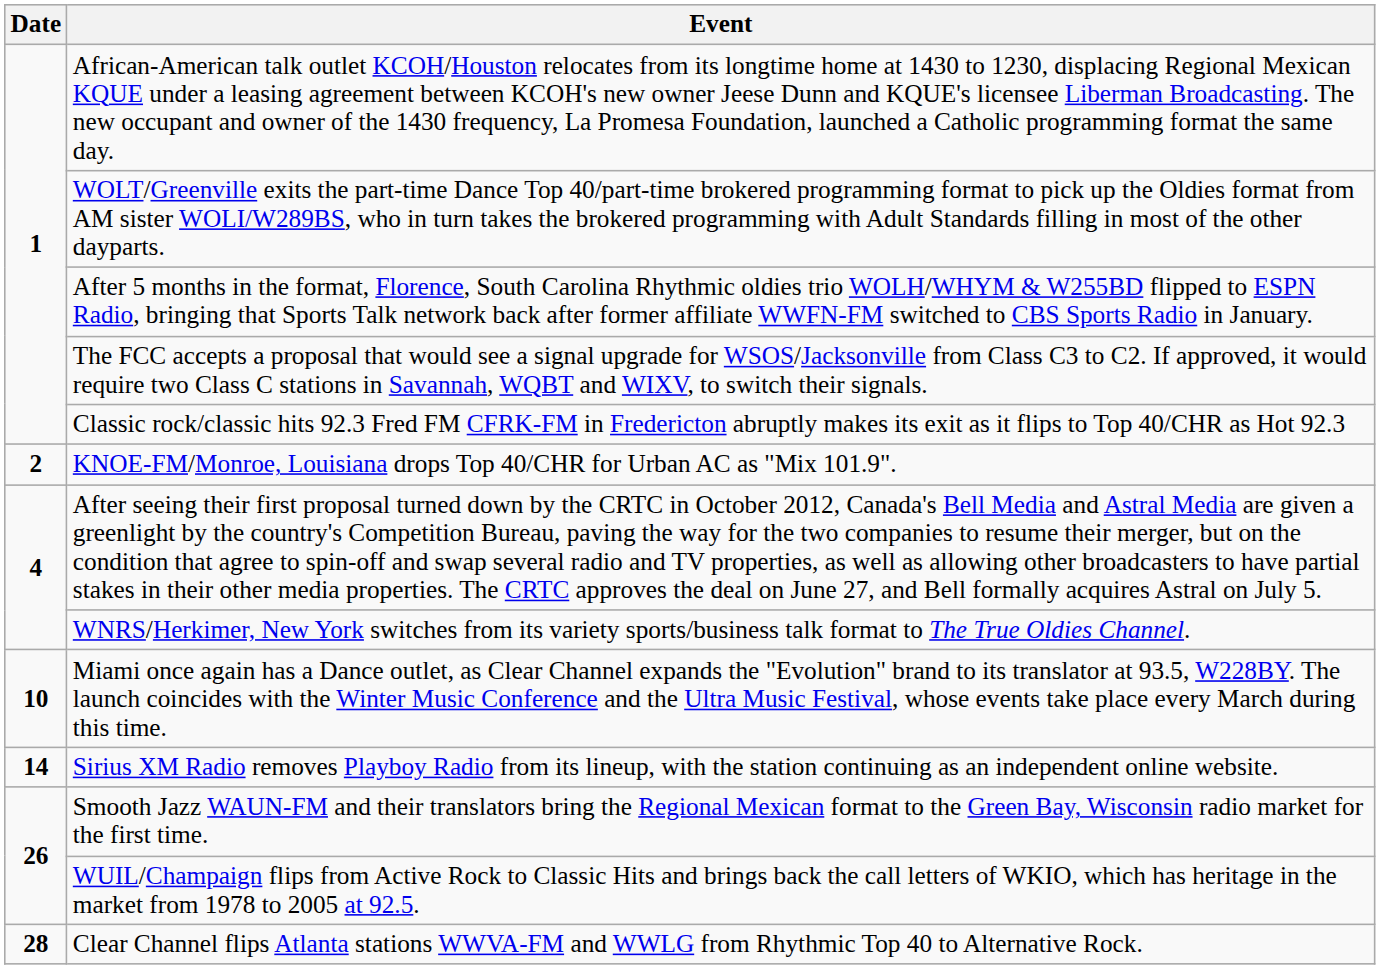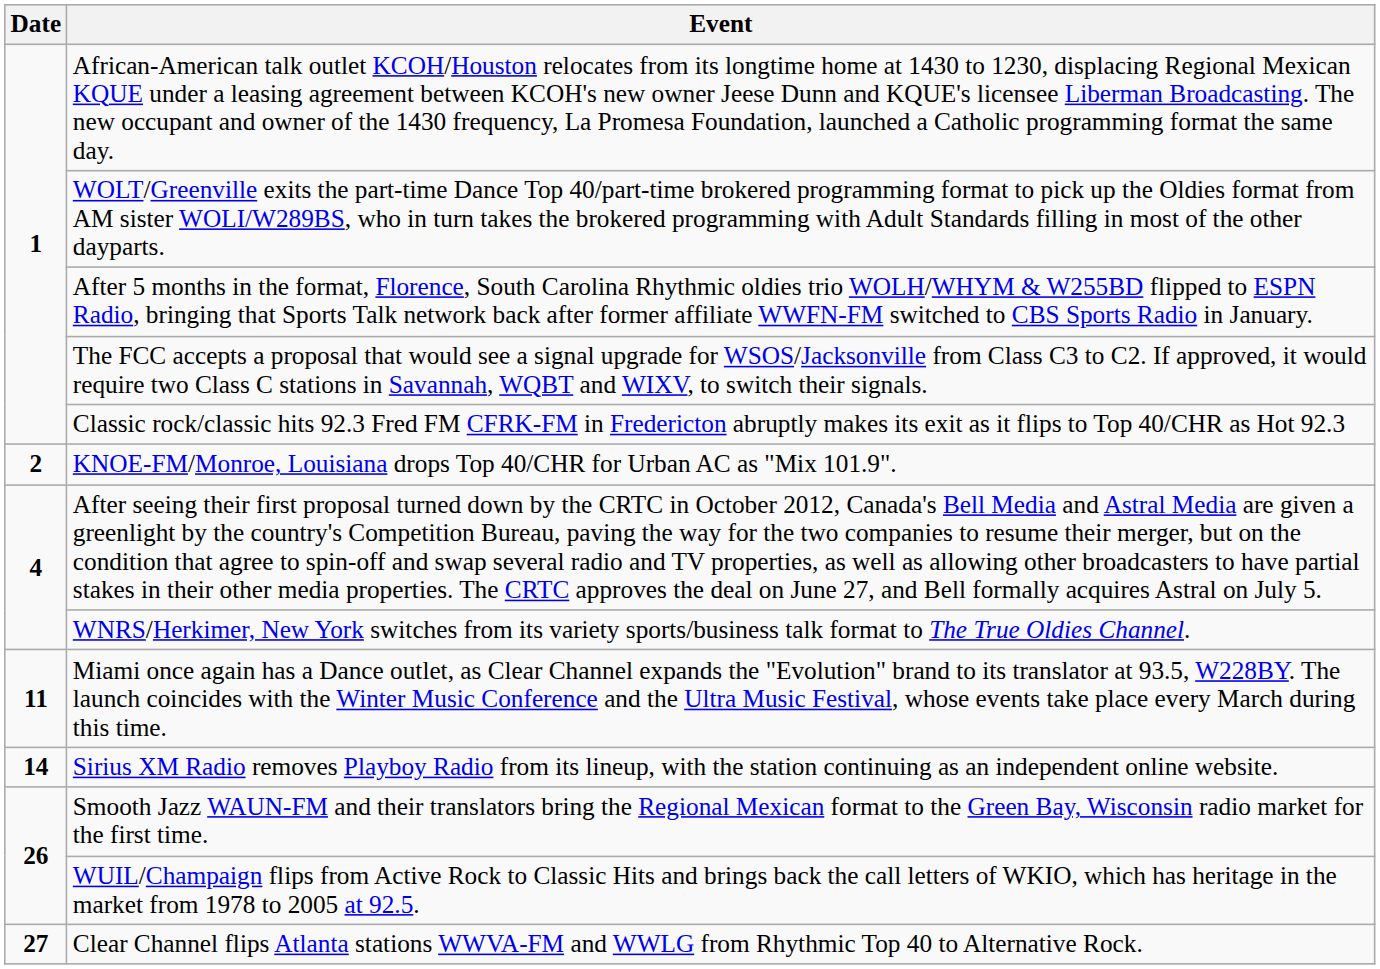(36, 698) 10 -> (36, 698) 11
(36, 943) 28 -> (36, 943) 27
